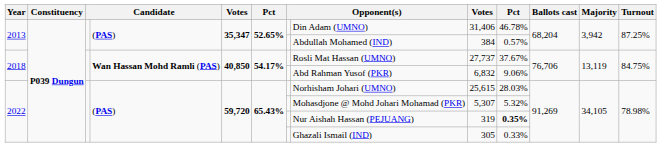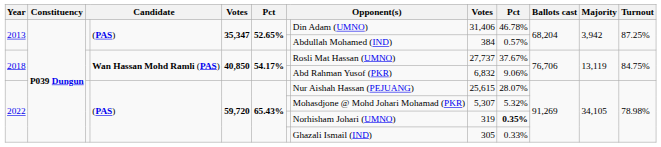(344, 88) Norhisham Johari (UMNO) -> (353, 88) Nur Aishah Hassan (PEJUANG)
(514, 88) 28.03% -> (514, 88) 28.07%
(353, 119) Nur Aishah Hassan (PEJUANG) -> (344, 119) Norhisham Johari (UMNO)
